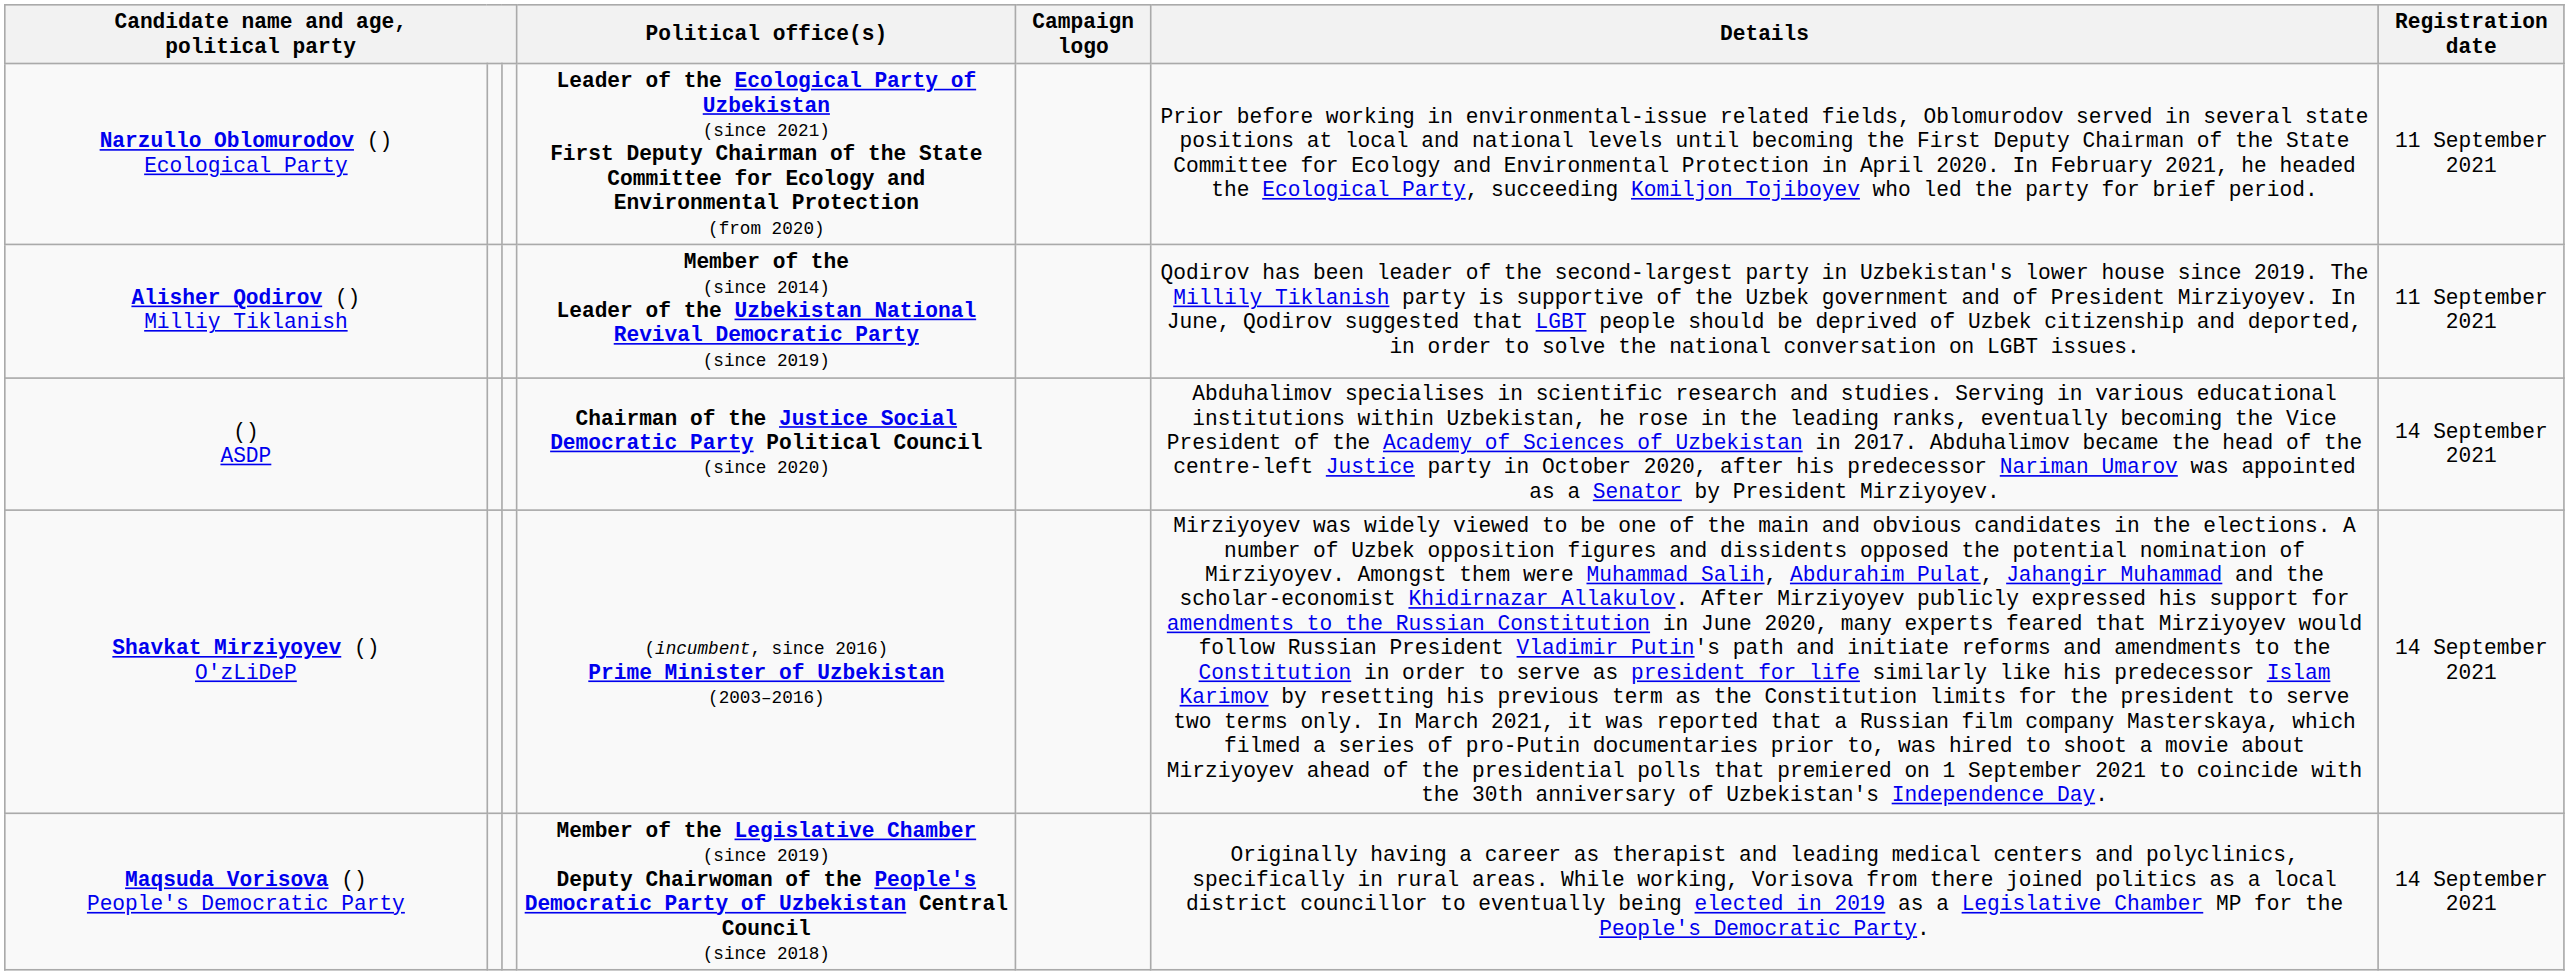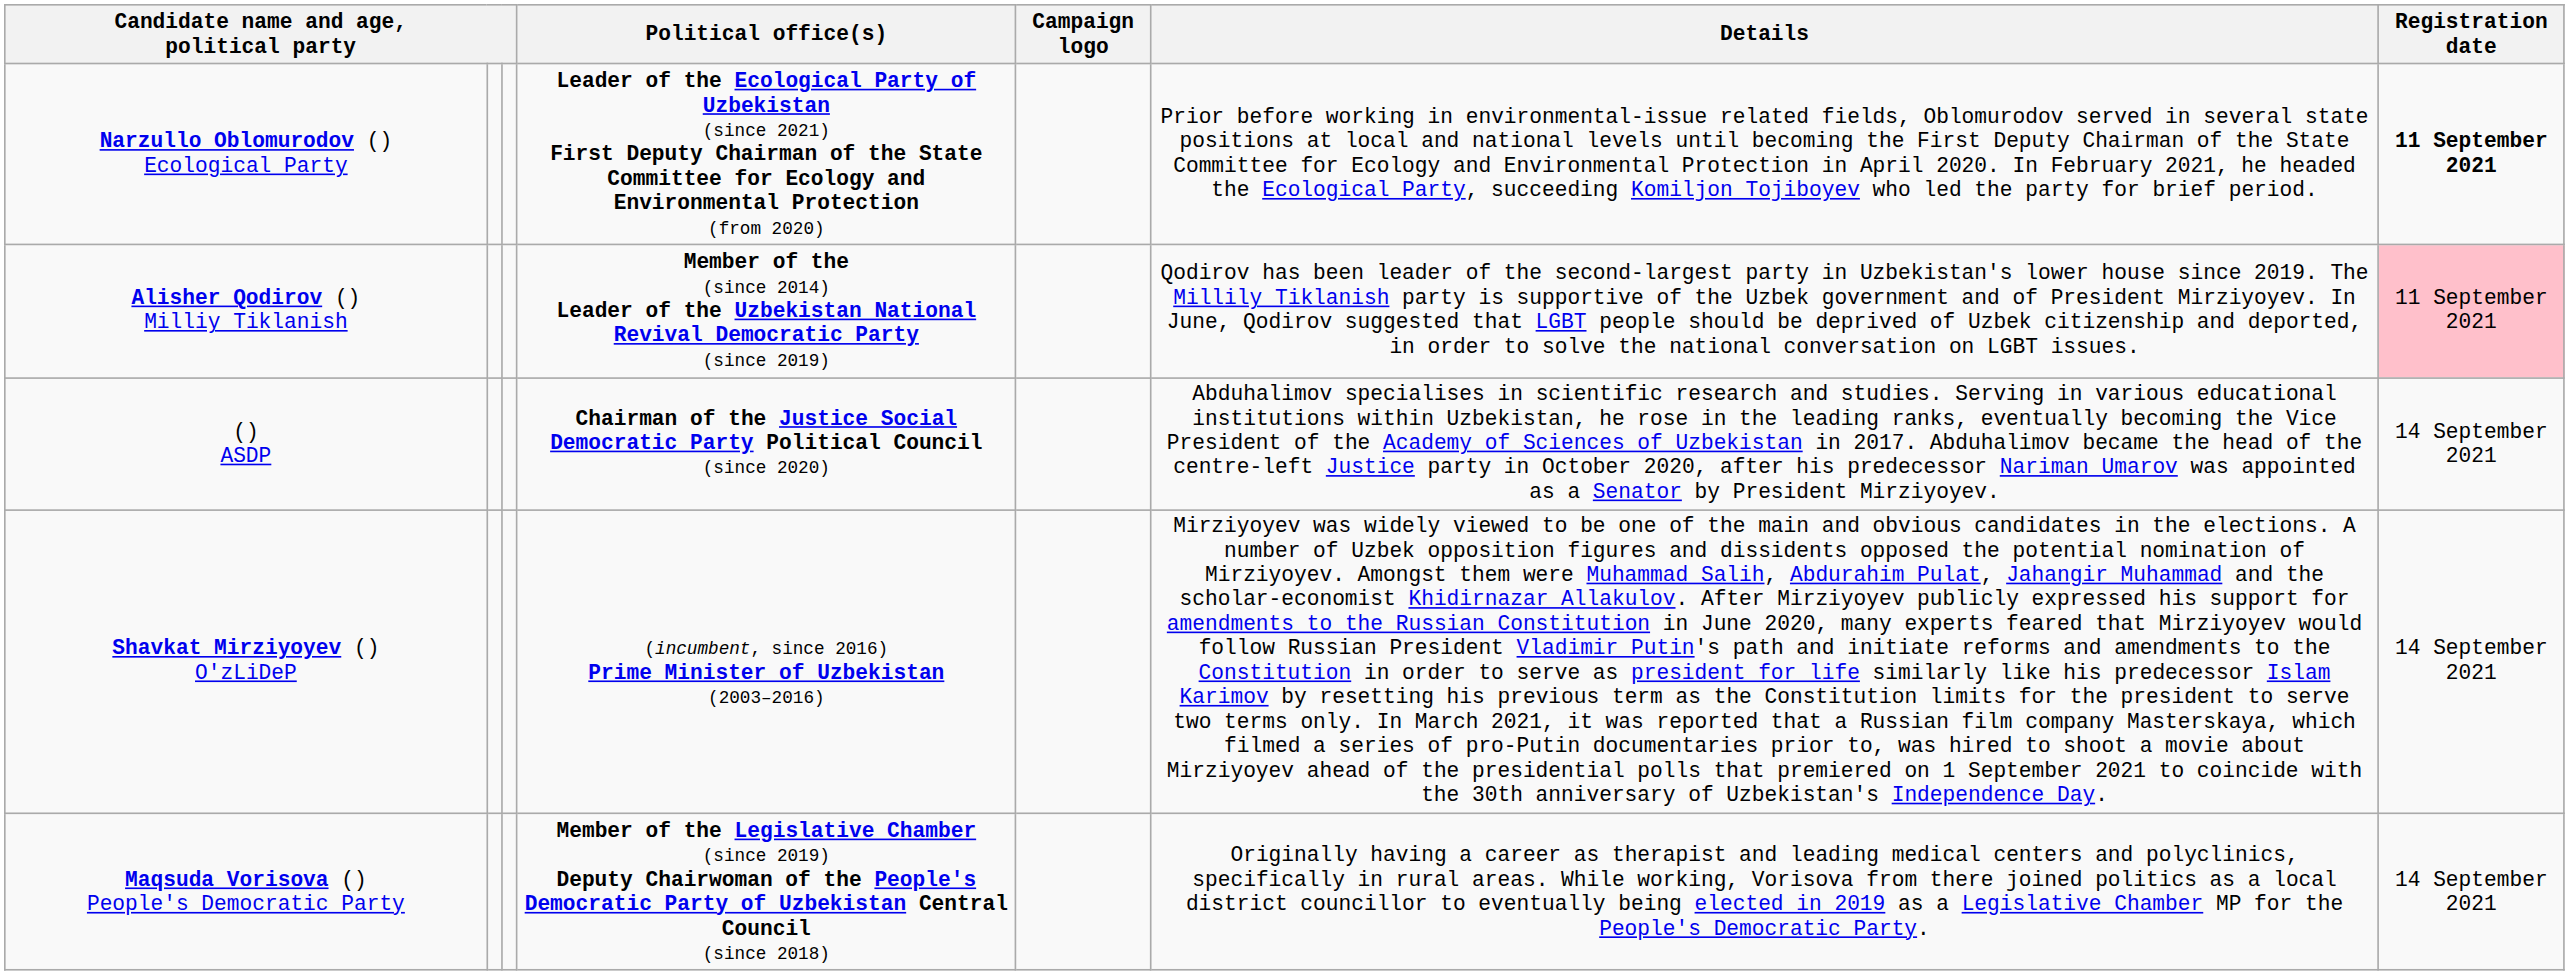(2471, 154) normal -> (2471, 154) bold
(2471, 311) no background -> (2471, 311) pink background
